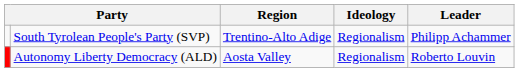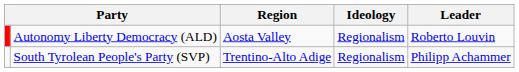rows swapped: (112, 36) <-> (115, 57)
